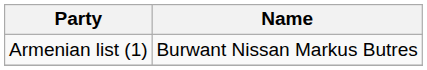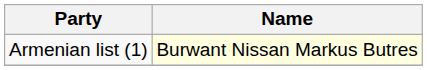(287, 49) no background -> (287, 49) lightyellow background
